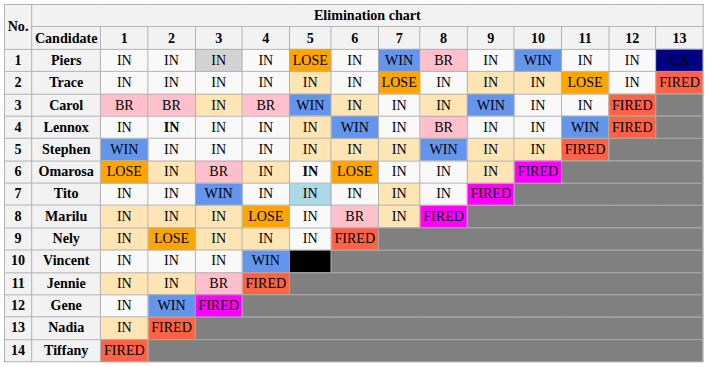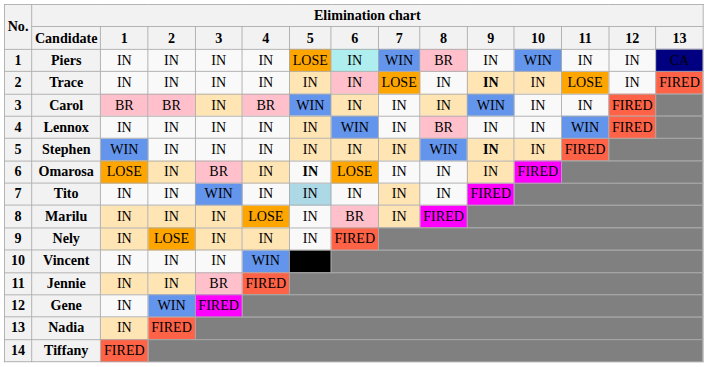(219, 60) lightgrey background -> (219, 60) no background
(355, 60) no background -> (355, 60) paleturquoise background
(355, 82) no background -> (355, 82) pink background
(491, 82) normal -> (491, 82) bold
(172, 127) bold -> (172, 127) normal
(491, 149) normal -> (491, 149) bold
